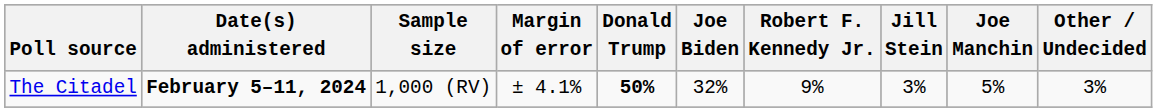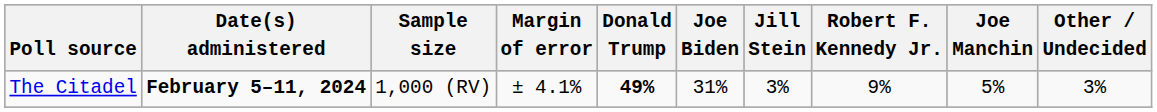columns swapped: (812, 36) <-> (914, 36)
(637, 88) 50% -> (637, 88) 49%
(710, 88) 32% -> (710, 88) 31%
